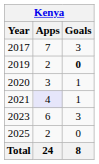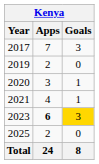(78, 64) bold -> (78, 64) normal
(48, 99) lavender background -> (48, 99) no background
(48, 116) normal -> (48, 116) bold
(78, 116) no background -> (78, 116) gold background
